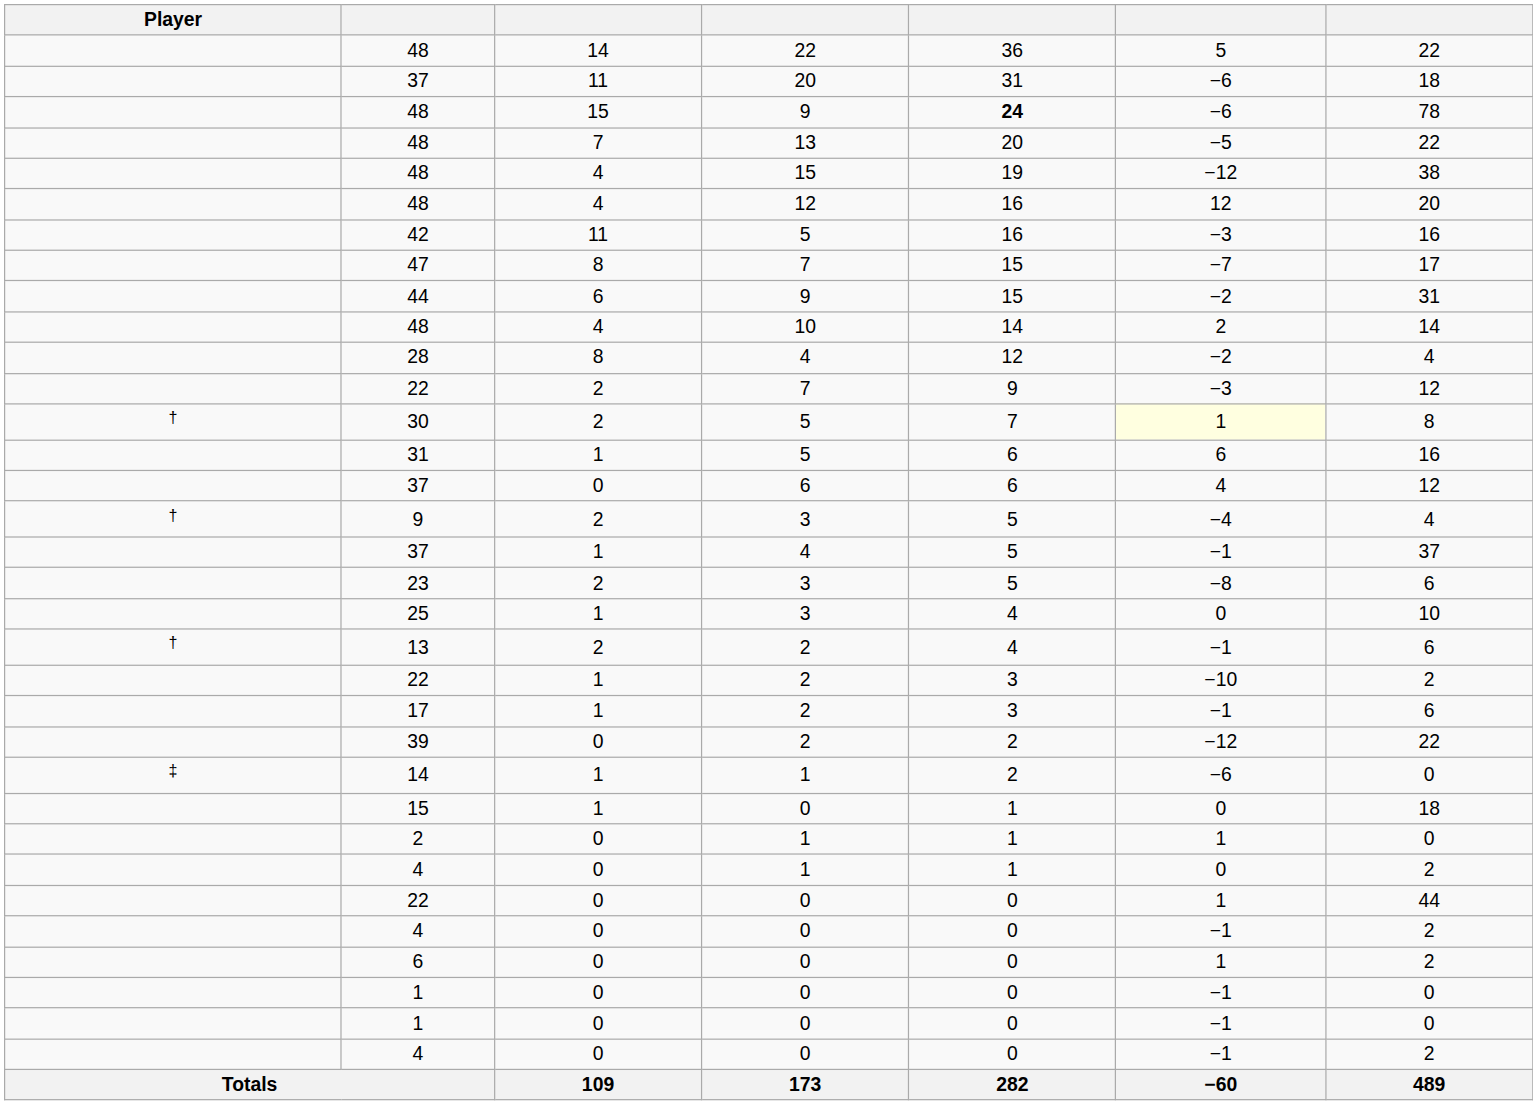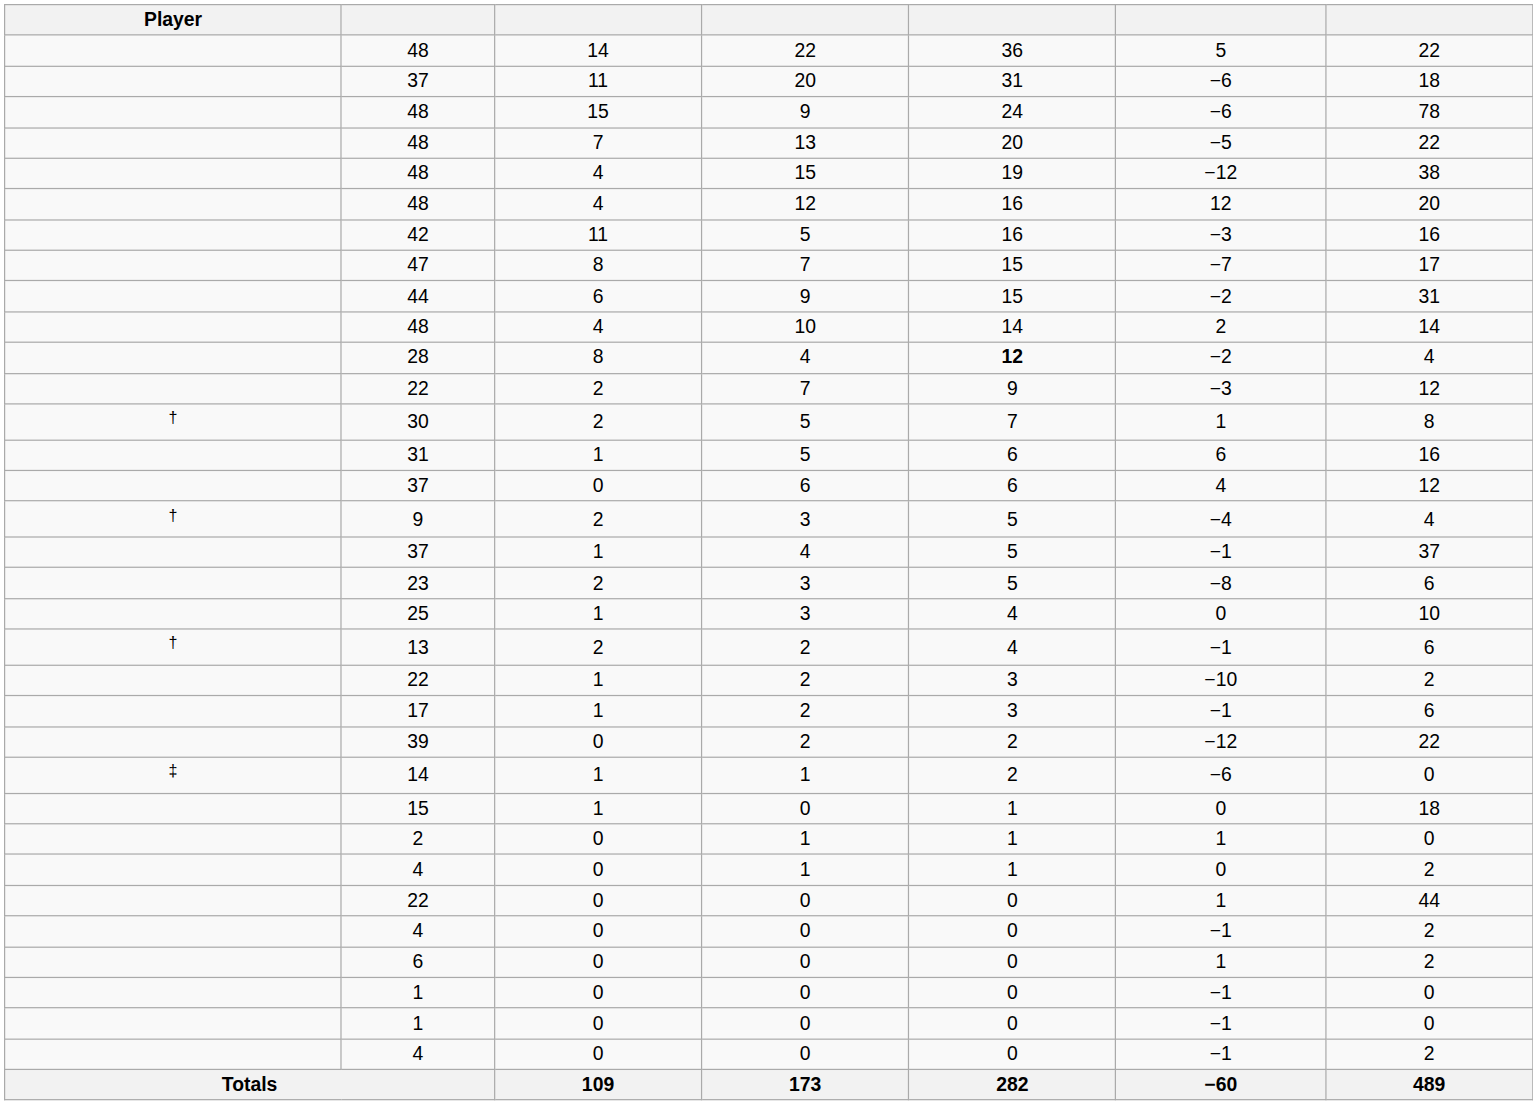(1012, 111) bold -> (1012, 111) normal
(1012, 357) normal -> (1012, 357) bold
(1221, 421) lightyellow background -> (1221, 421) no background
